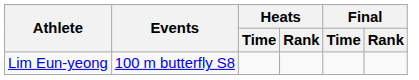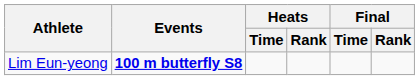(175, 63) normal -> (178, 63) bold
